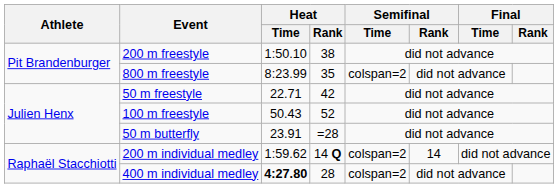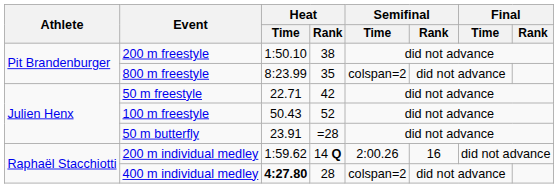(377, 154) colspan=2 -> (377, 154) 2:00.26
(434, 154) 14 -> (434, 154) 16
